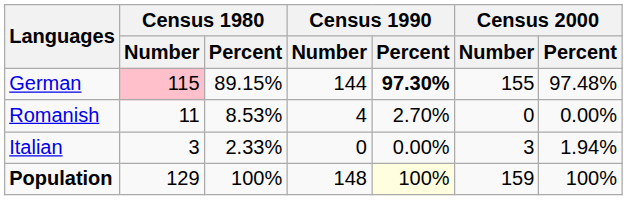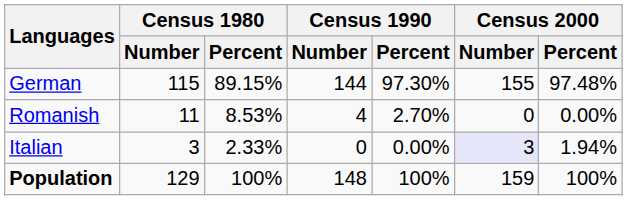(184, 83) pink background -> (184, 83) no background
(416, 83) bold -> (416, 83) normal
(529, 147) no background -> (529, 147) lavender background
(424, 178) lightyellow background -> (424, 178) no background
